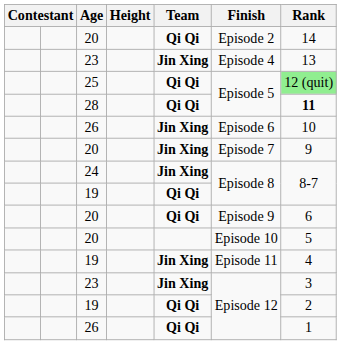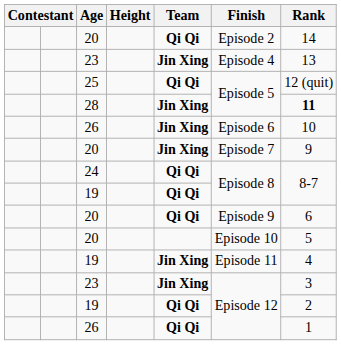(309, 82) lightgreen background -> (309, 82) no background
(183, 104) Qi Qi -> (183, 104) Jin Xing
(183, 171) Jin Xing -> (183, 171) Qi Qi
